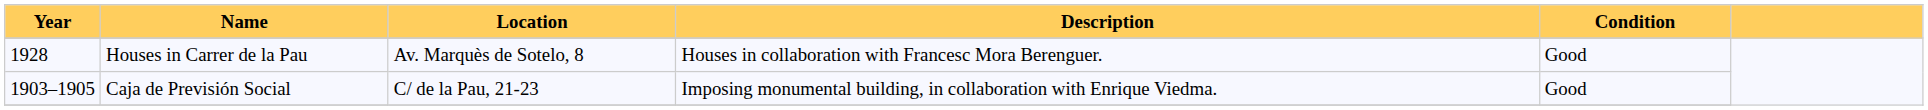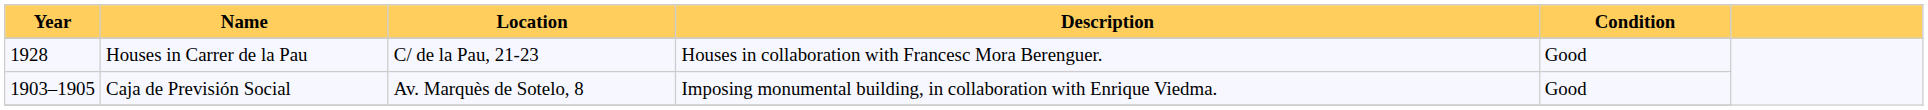(489, 54) Av. Marquès de Sotelo, 8 -> (466, 54) C/ de la Pau, 21-23
(466, 88) C/ de la Pau, 21-23 -> (489, 88) Av. Marquès de Sotelo, 8
